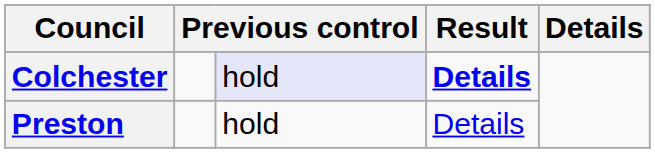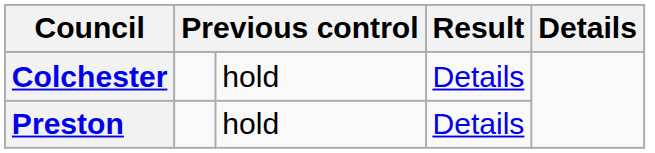(251, 76) lavender background -> (251, 76) no background
(482, 76) bold -> (478, 76) normal
